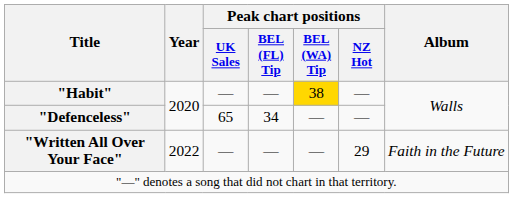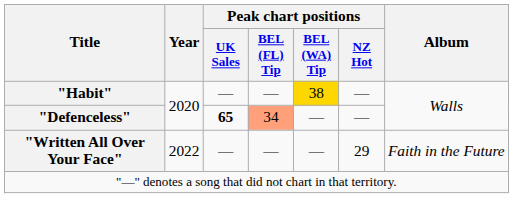(226, 117) normal -> (226, 117) bold
(271, 117) no background -> (271, 117) lightsalmon background
